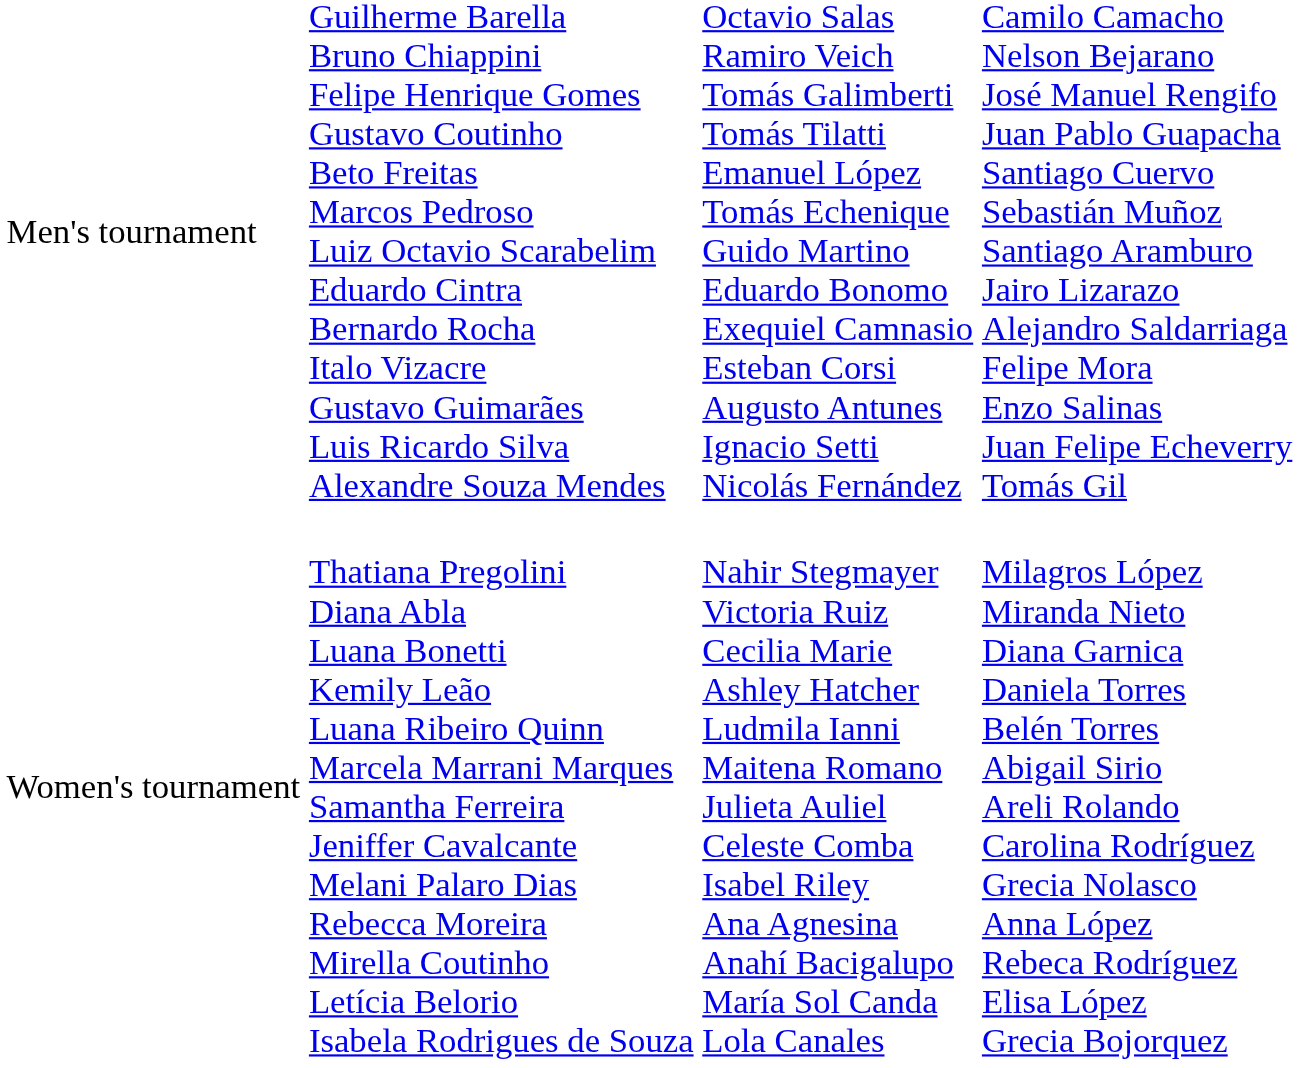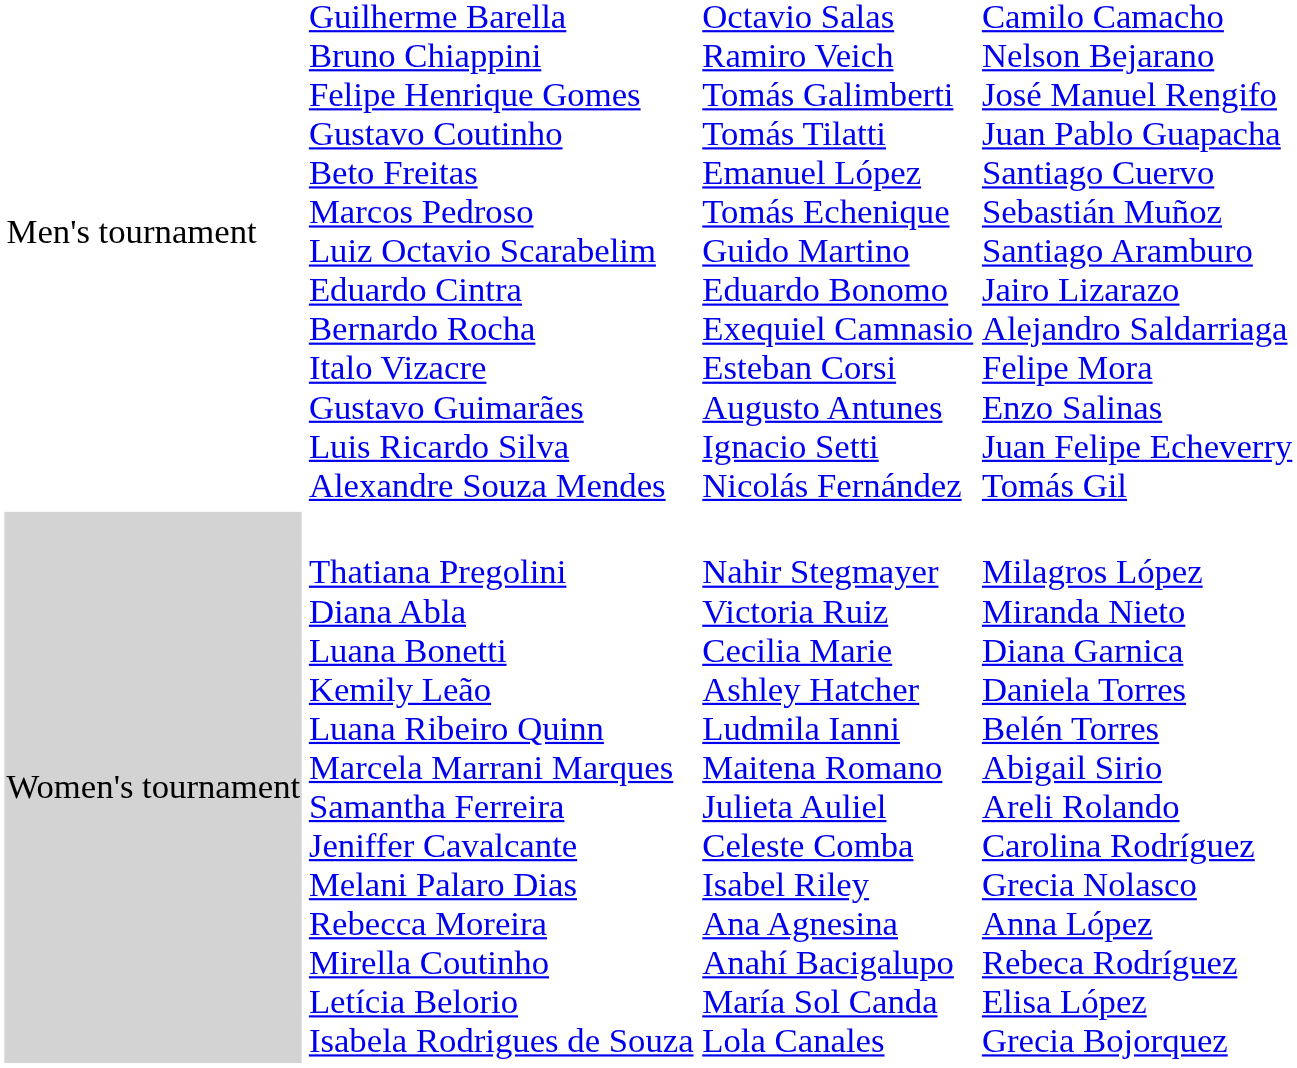(153, 786) no background -> (153, 786) lightgrey background
